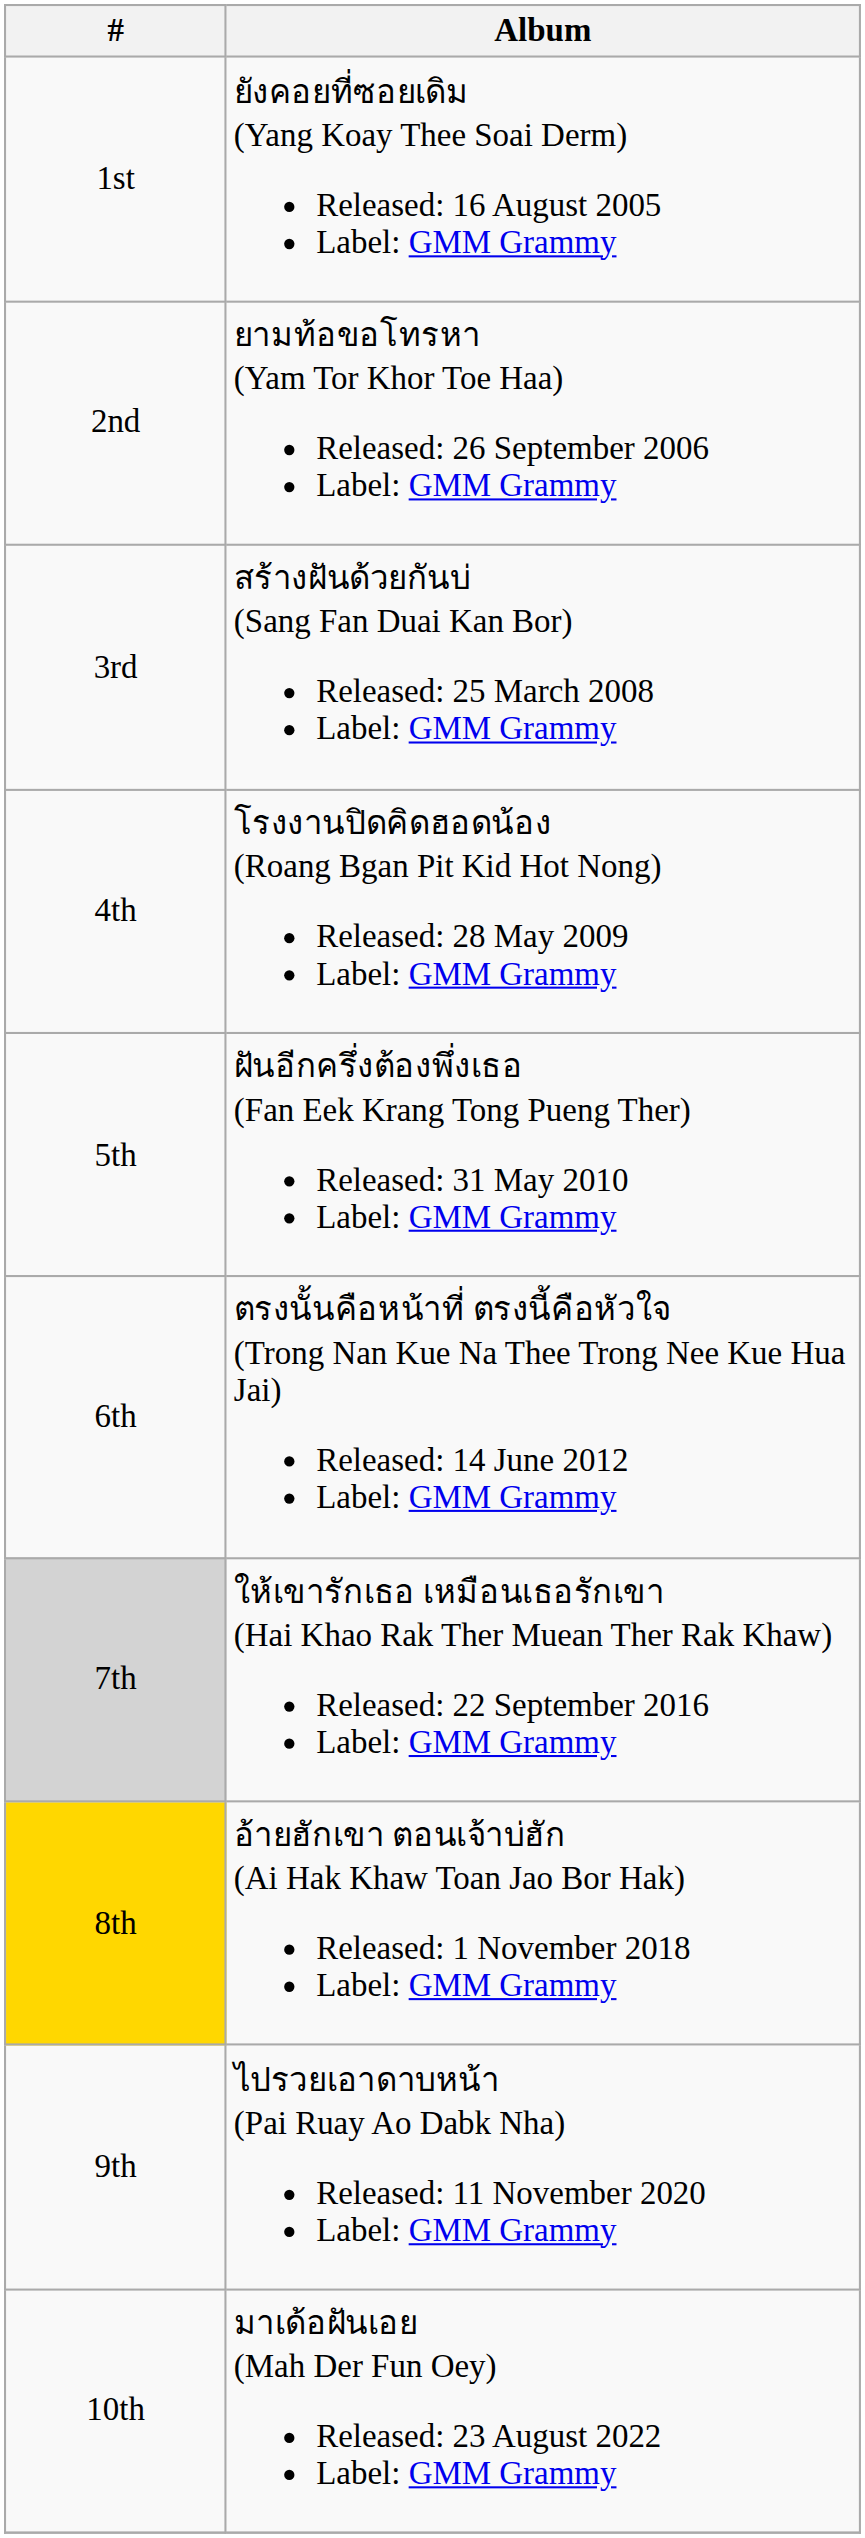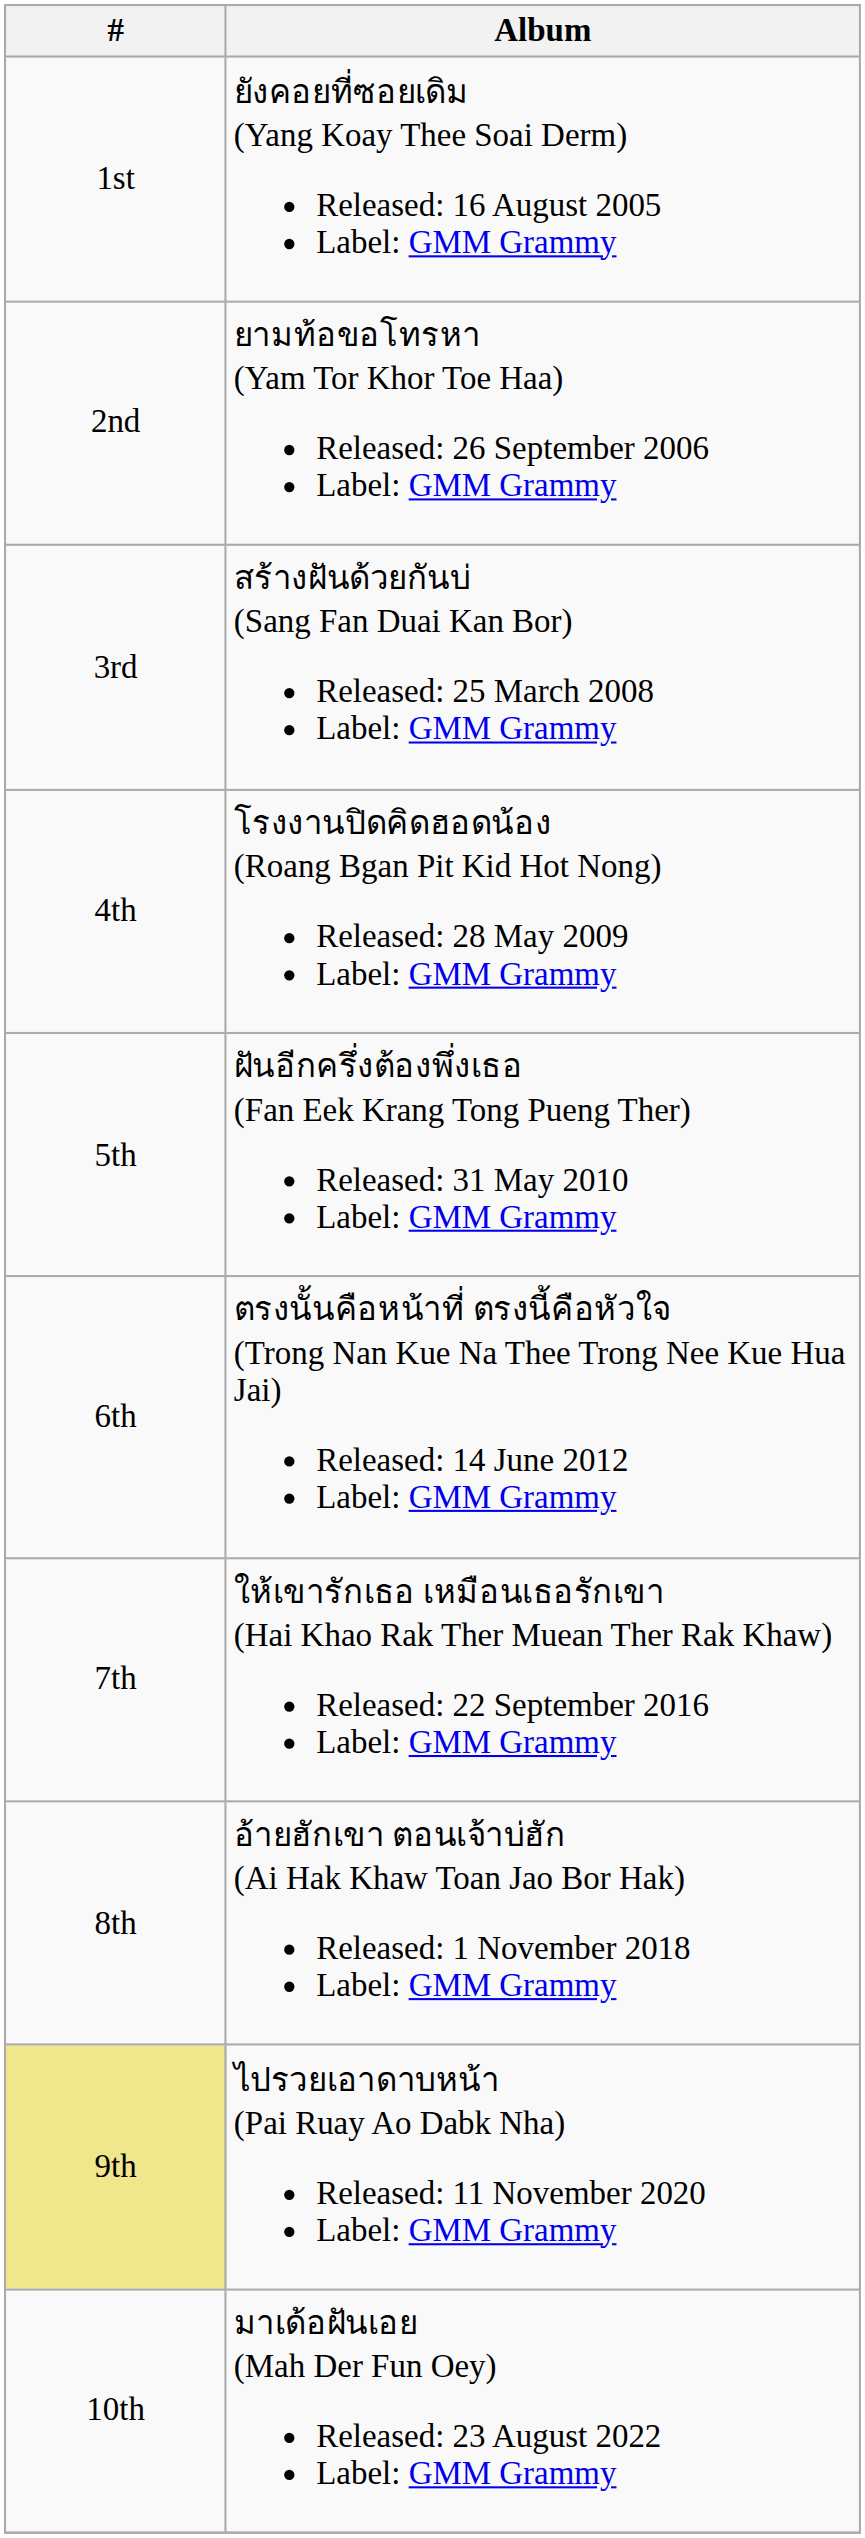(116, 1678) lightgrey background -> (116, 1678) no background
(116, 1922) gold background -> (116, 1922) no background
(116, 2166) no background -> (116, 2166) khaki background
